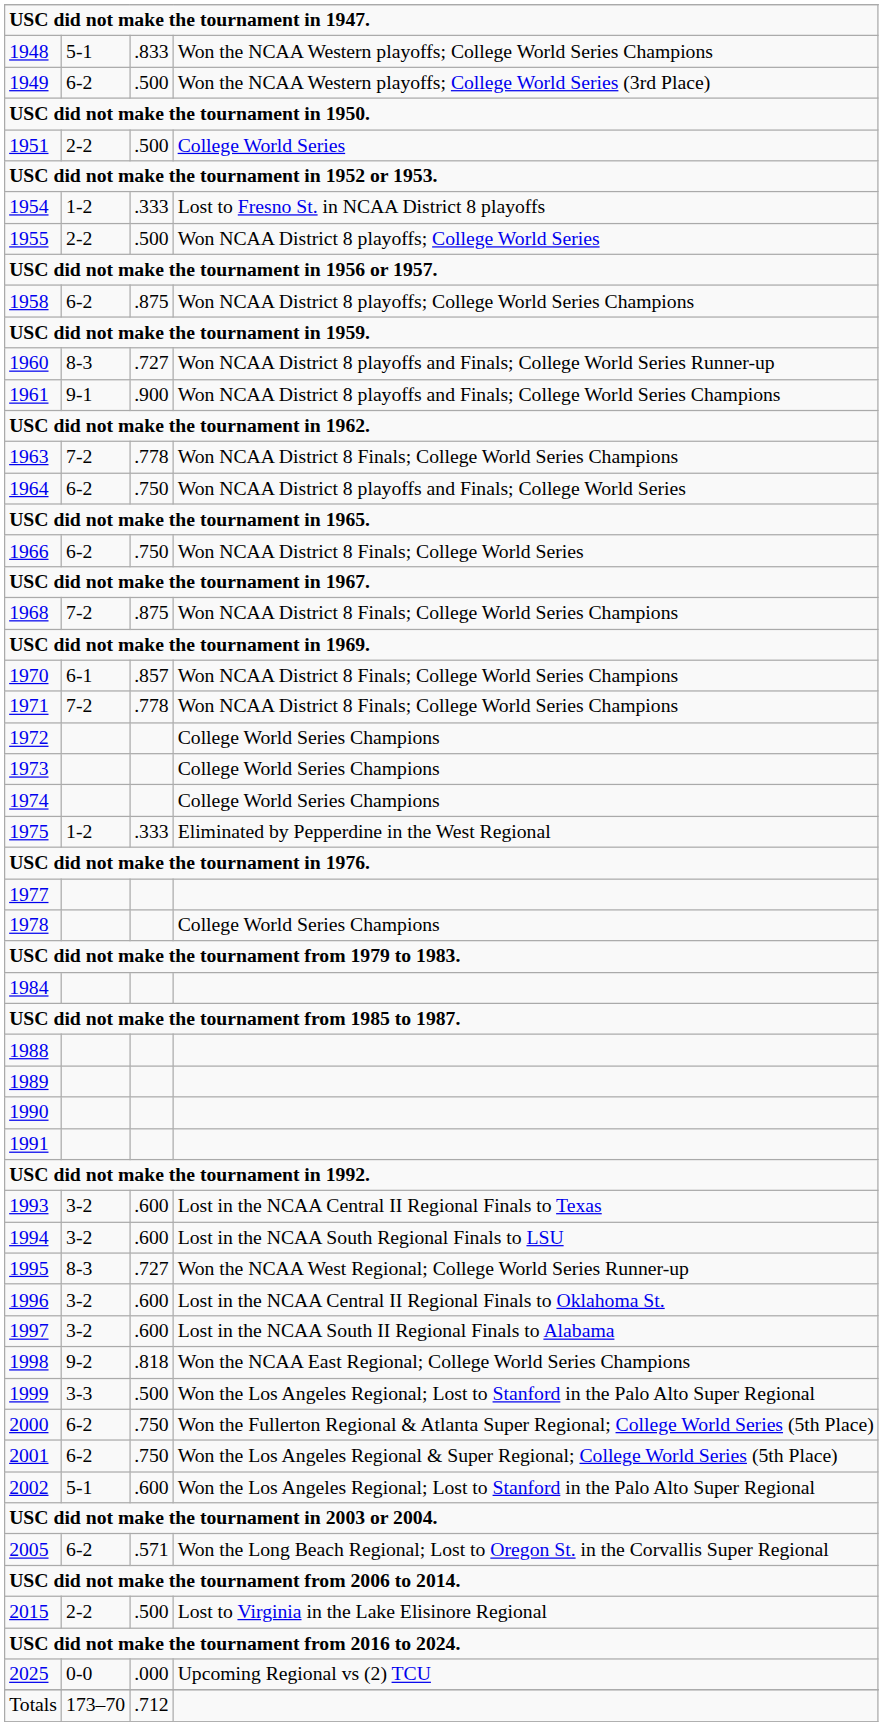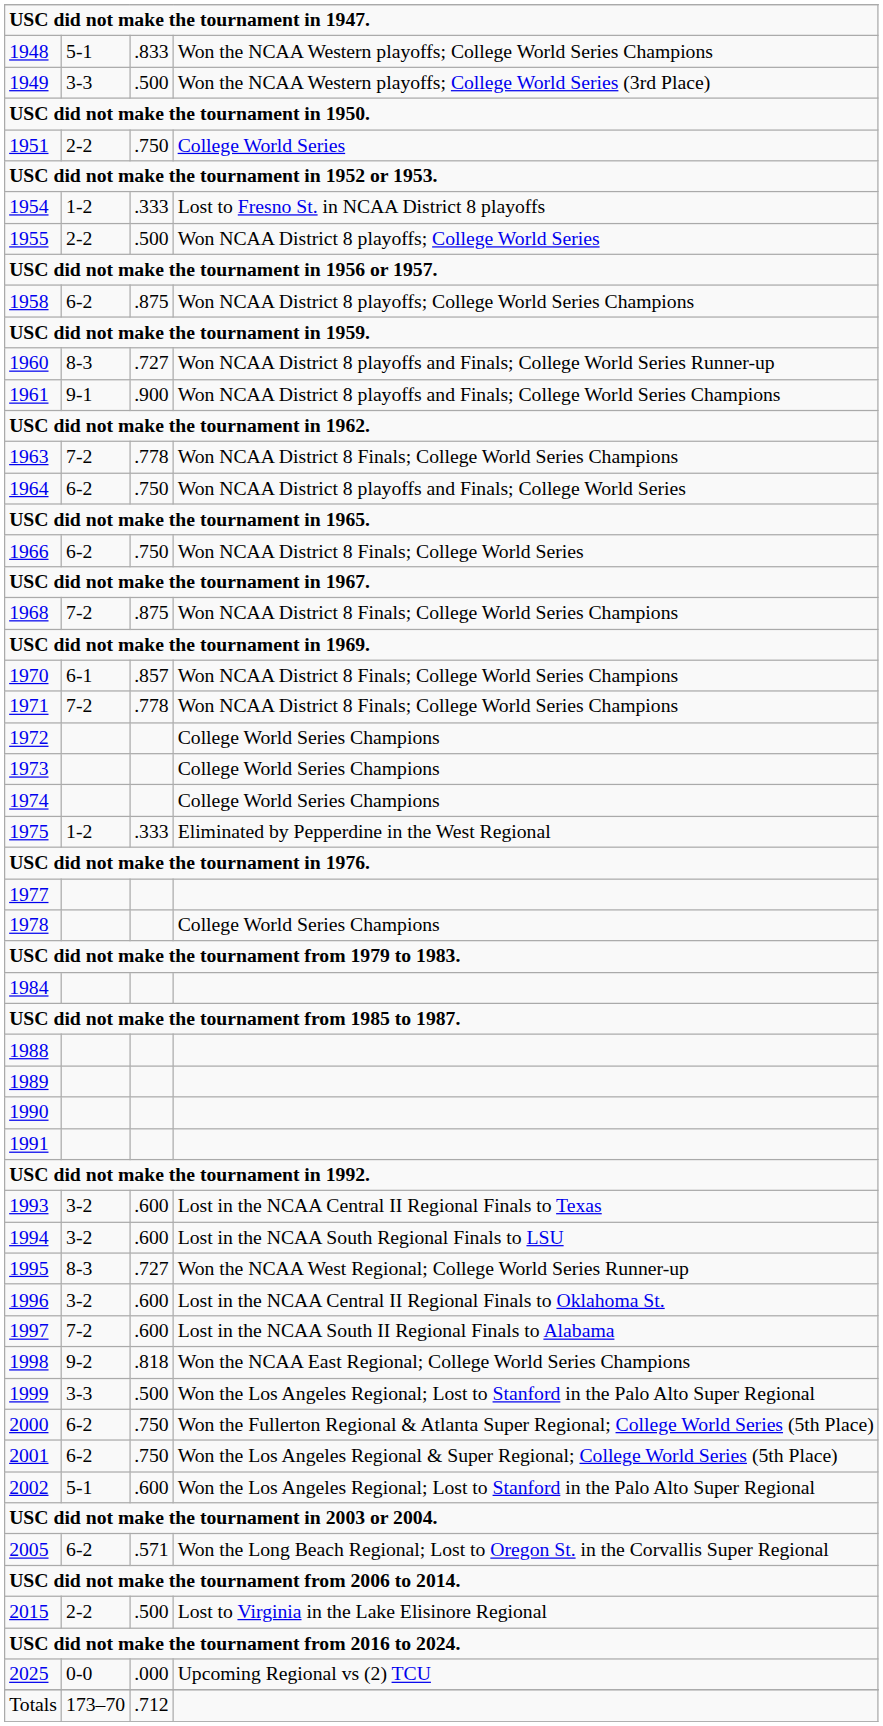(79, 82) 6-2 -> (79, 82) 3-3
(151, 144) .500 -> (151, 144) .750
(79, 1330) 3-2 -> (79, 1330) 7-2
